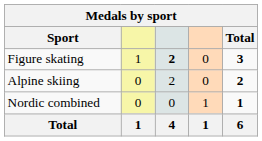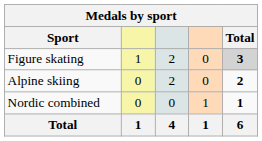(172, 59) bold -> (172, 59) normal
(240, 59) no background -> (240, 59) lightgrey background
